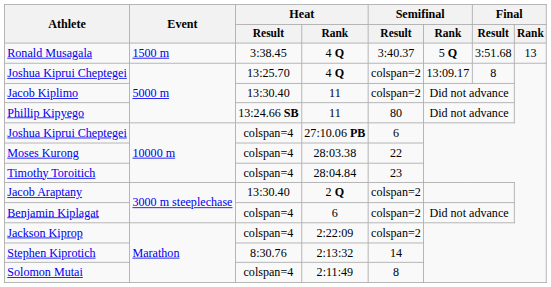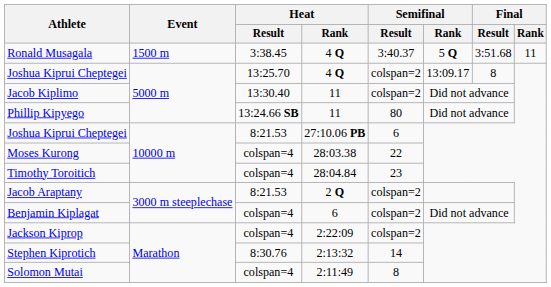(530, 53) 13 -> (530, 53) 11
(268, 133) colspan=4 -> (268, 133) 8:21.53
(268, 193) 13:30.40 -> (268, 193) 8:21.53
